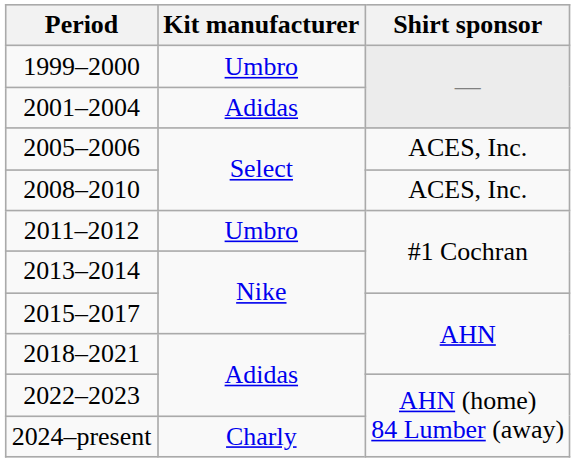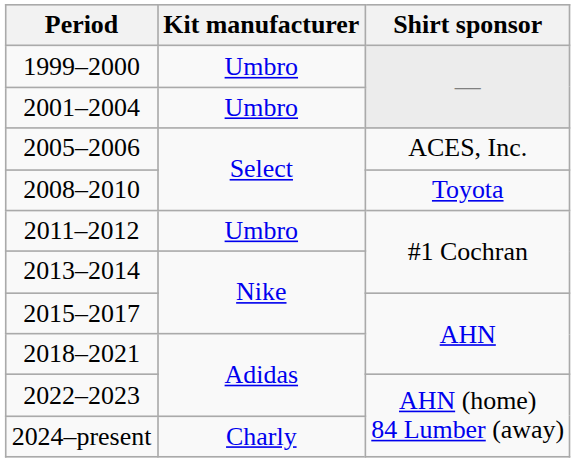(261, 107) Adidas -> (261, 107) Umbro
(468, 189) ACES, Inc. -> (468, 189) Toyota
